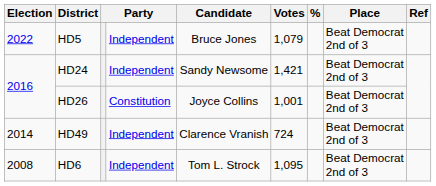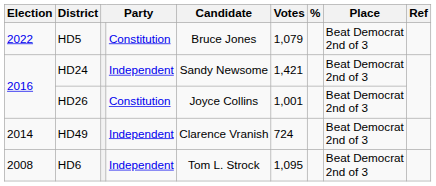(141, 38) Independent -> (140, 38) Constitution
